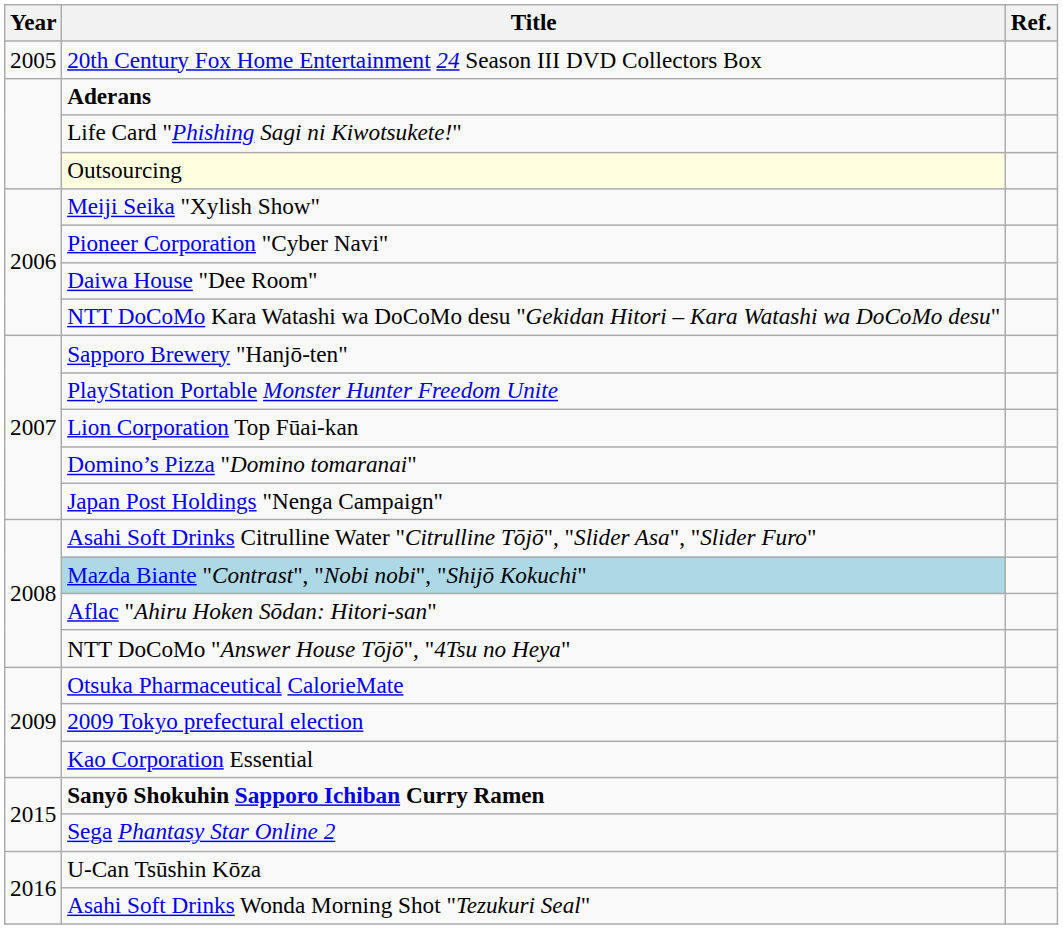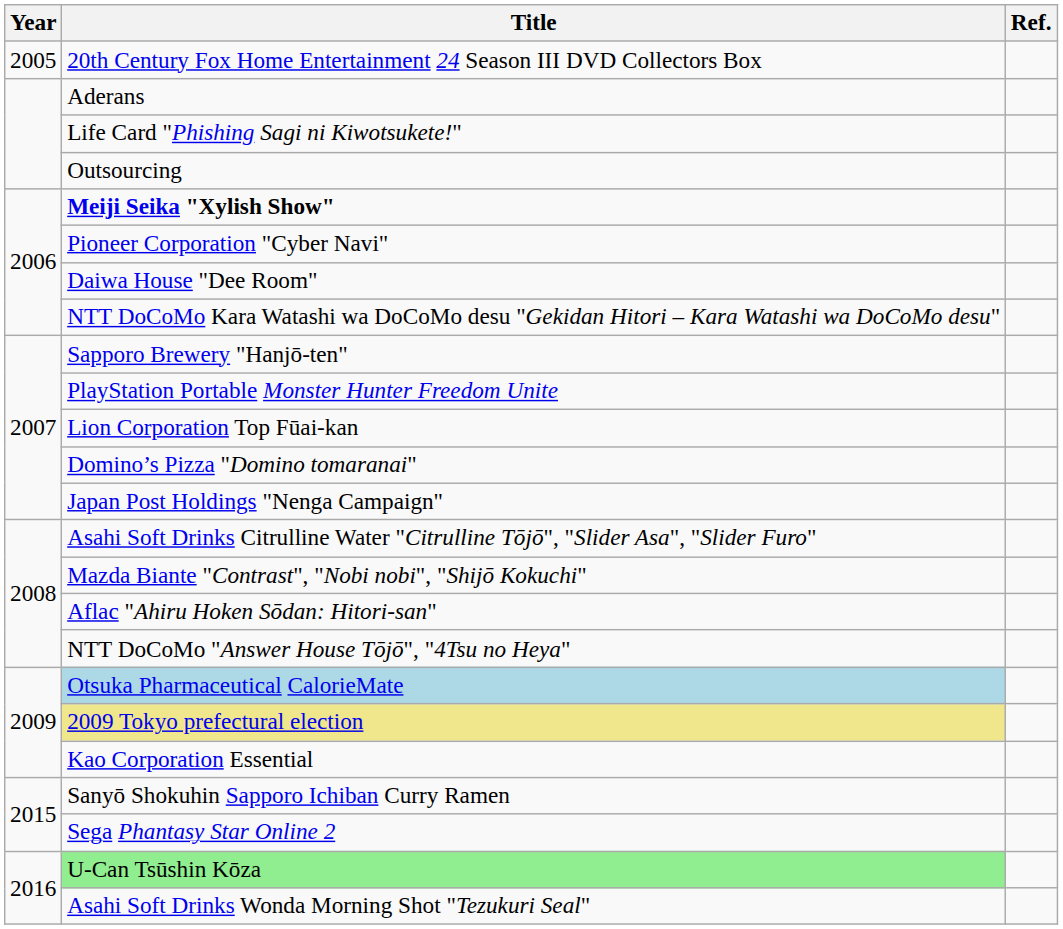(109, 96) bold -> (106, 96) normal
(125, 170) lightyellow background -> (125, 170) no background
(194, 206) normal -> (201, 206) bold
(327, 574) lightblue background -> (327, 574) no background
(235, 685) no background -> (235, 685) lightblue background
(215, 721) no background -> (215, 721) khaki background
(306, 795) bold -> (289, 795) normal
(164, 869) no background -> (164, 869) lightgreen background
